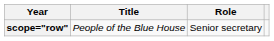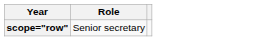- column: (129, 12)
